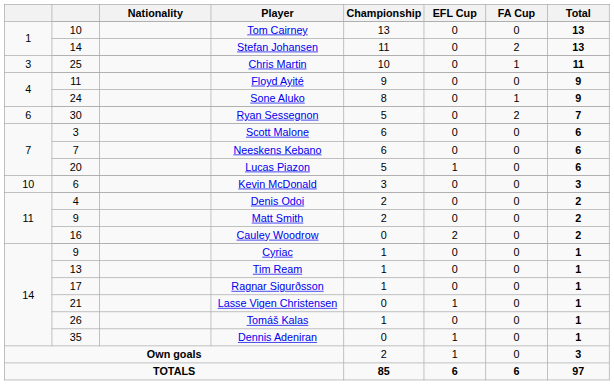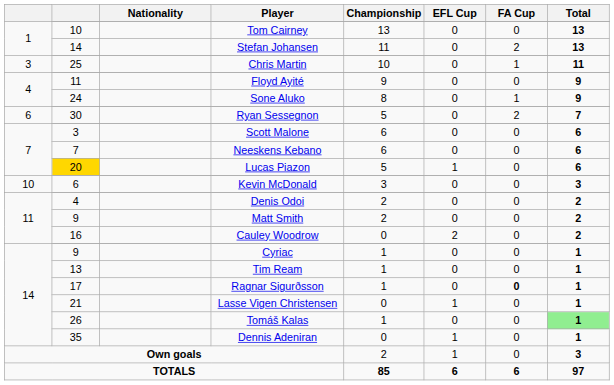(76, 167) no background -> (76, 167) gold background
(517, 286) normal -> (517, 286) bold
(578, 321) no background -> (578, 321) lightgreen background
